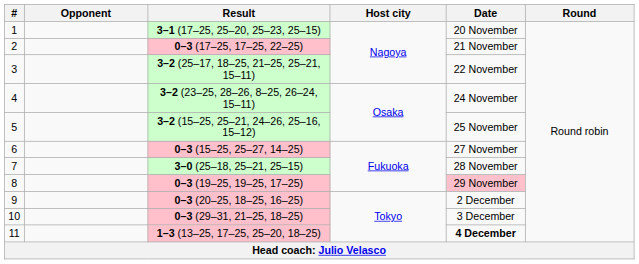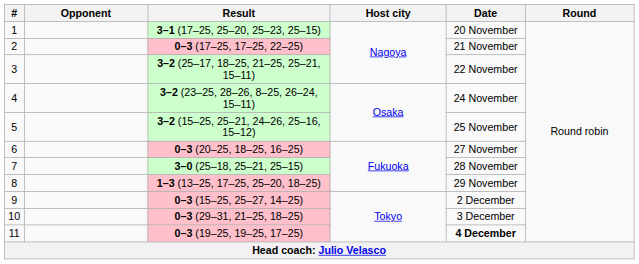(239, 150) 0–3 (15–25, 25–27, 14–25) -> (239, 150) 0–3 (20–25, 18–25, 16–25)
(239, 183) 0–3 (19–25, 19–25, 17–25) -> (239, 183) 1–3 (13–25, 17–25, 25–20, 18–25)
(486, 183) pink background -> (486, 183) no background
(239, 200) 0–3 (20–25, 18–25, 16–25) -> (239, 200) 0–3 (15–25, 25–27, 14–25)
(239, 234) 1–3 (13–25, 17–25, 25–20, 18–25) -> (239, 234) 0–3 (19–25, 19–25, 17–25)
